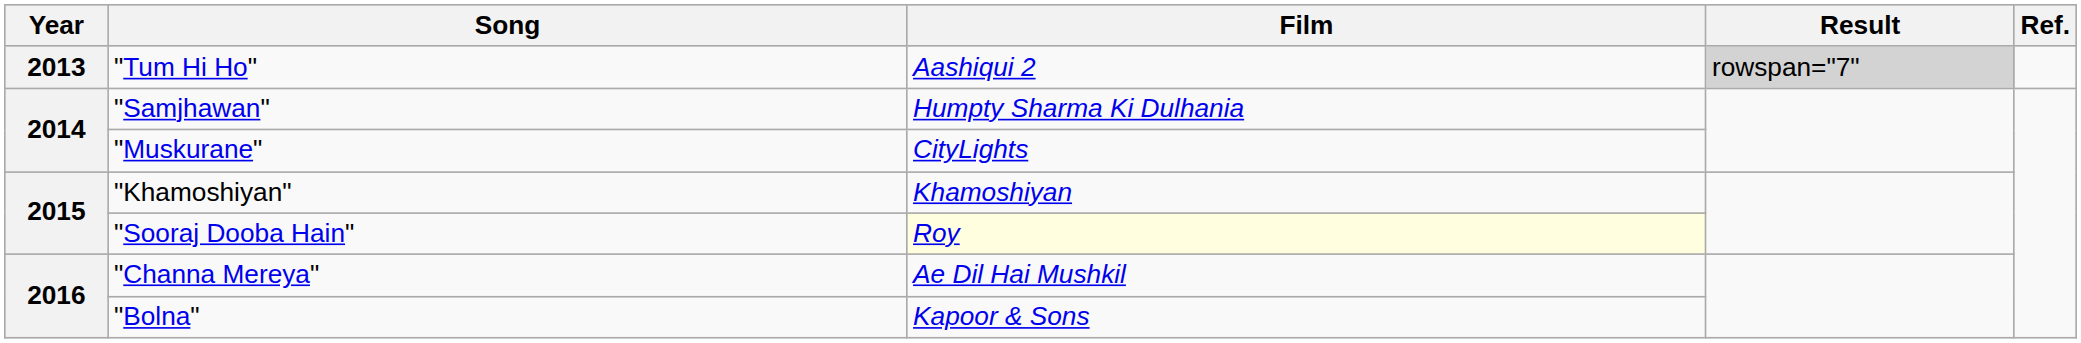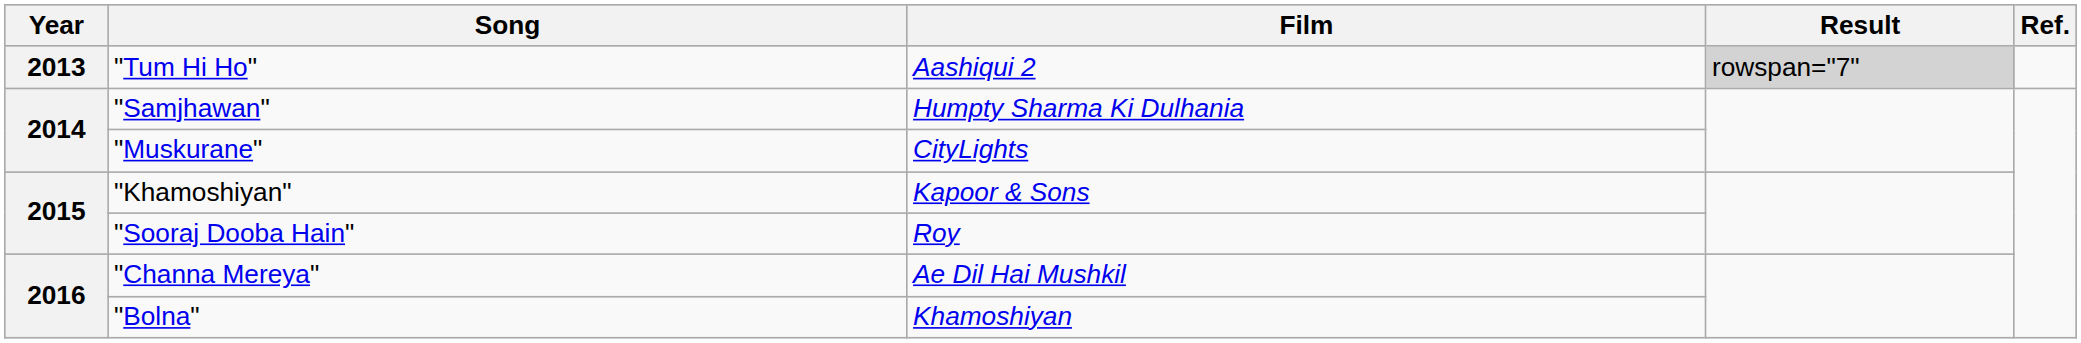(993, 191) Khamoshiyan -> (1001, 191) Kapoor & Sons
(936, 233) lightyellow background -> (936, 233) no background
(1001, 316) Kapoor & Sons -> (993, 316) Khamoshiyan
